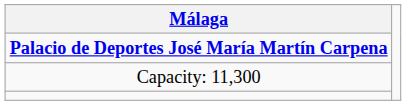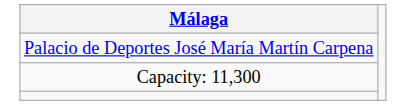(199, 47) bold -> (199, 47) normal
